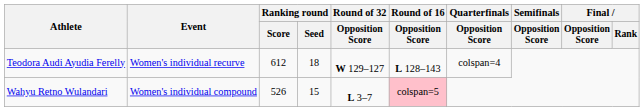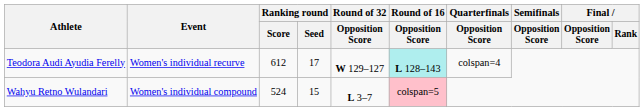(314, 63) 18 -> (314, 63) 17
(418, 69) no background -> (418, 69) paleturquoise background
(278, 92) 526 -> (278, 92) 524
